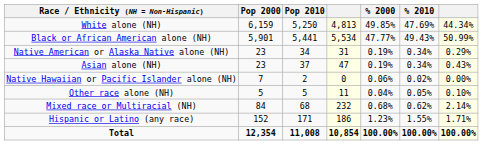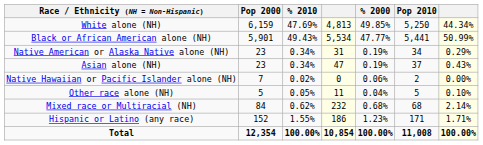columns swapped: (305, 11) <-> (419, 11)
